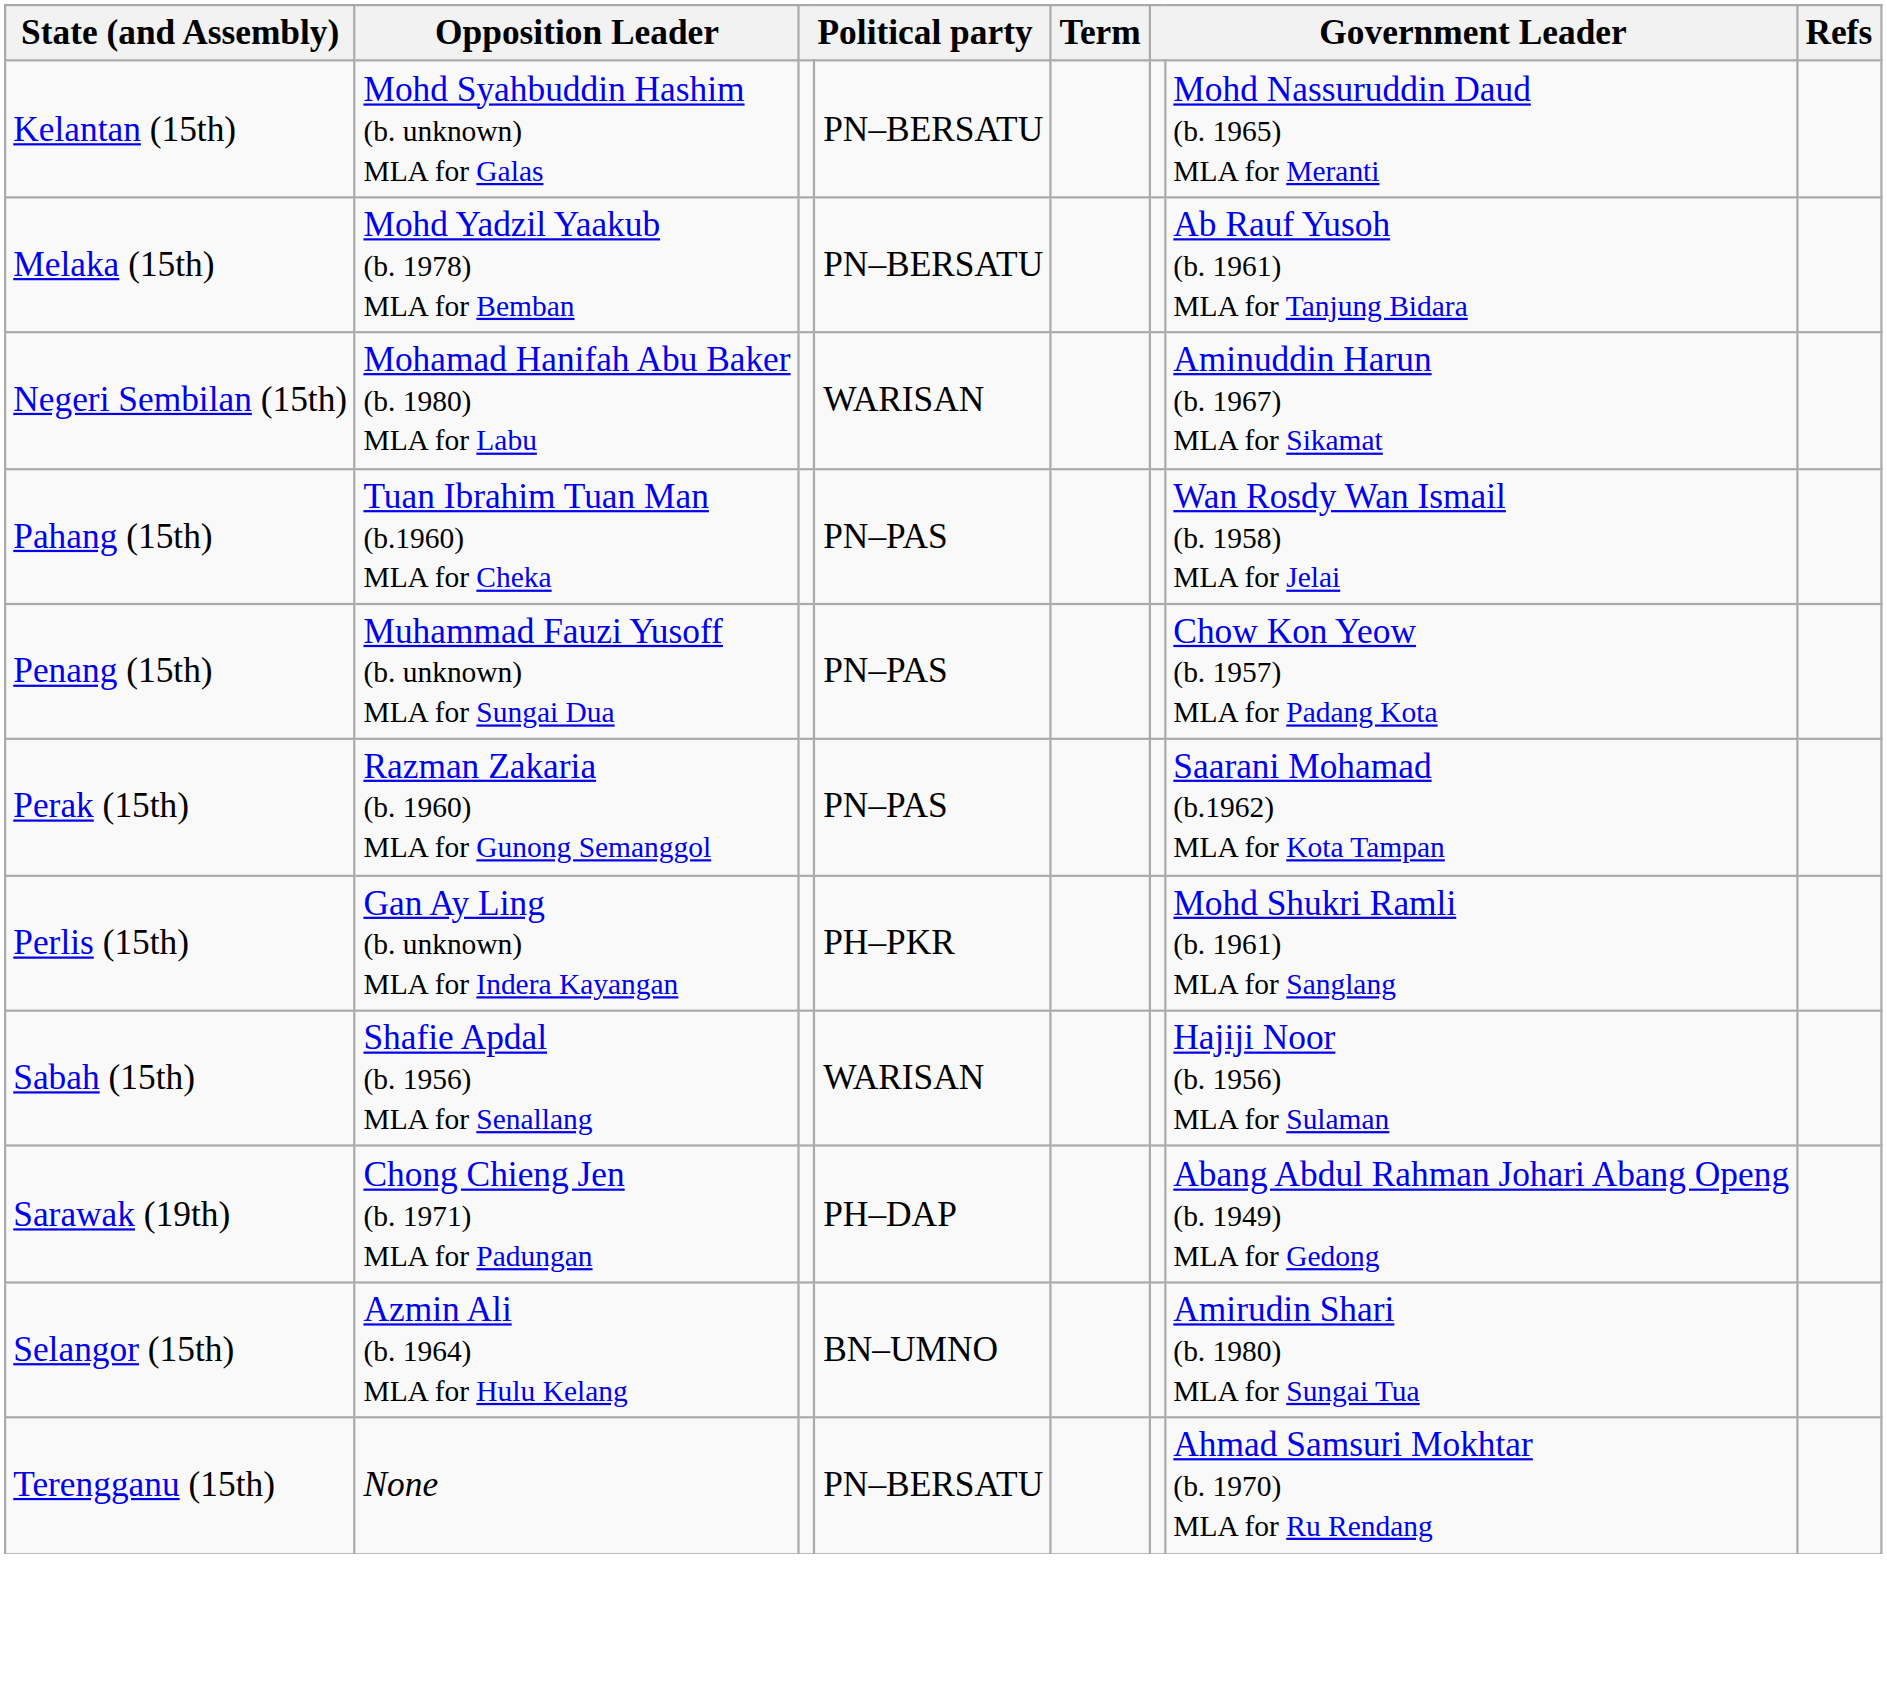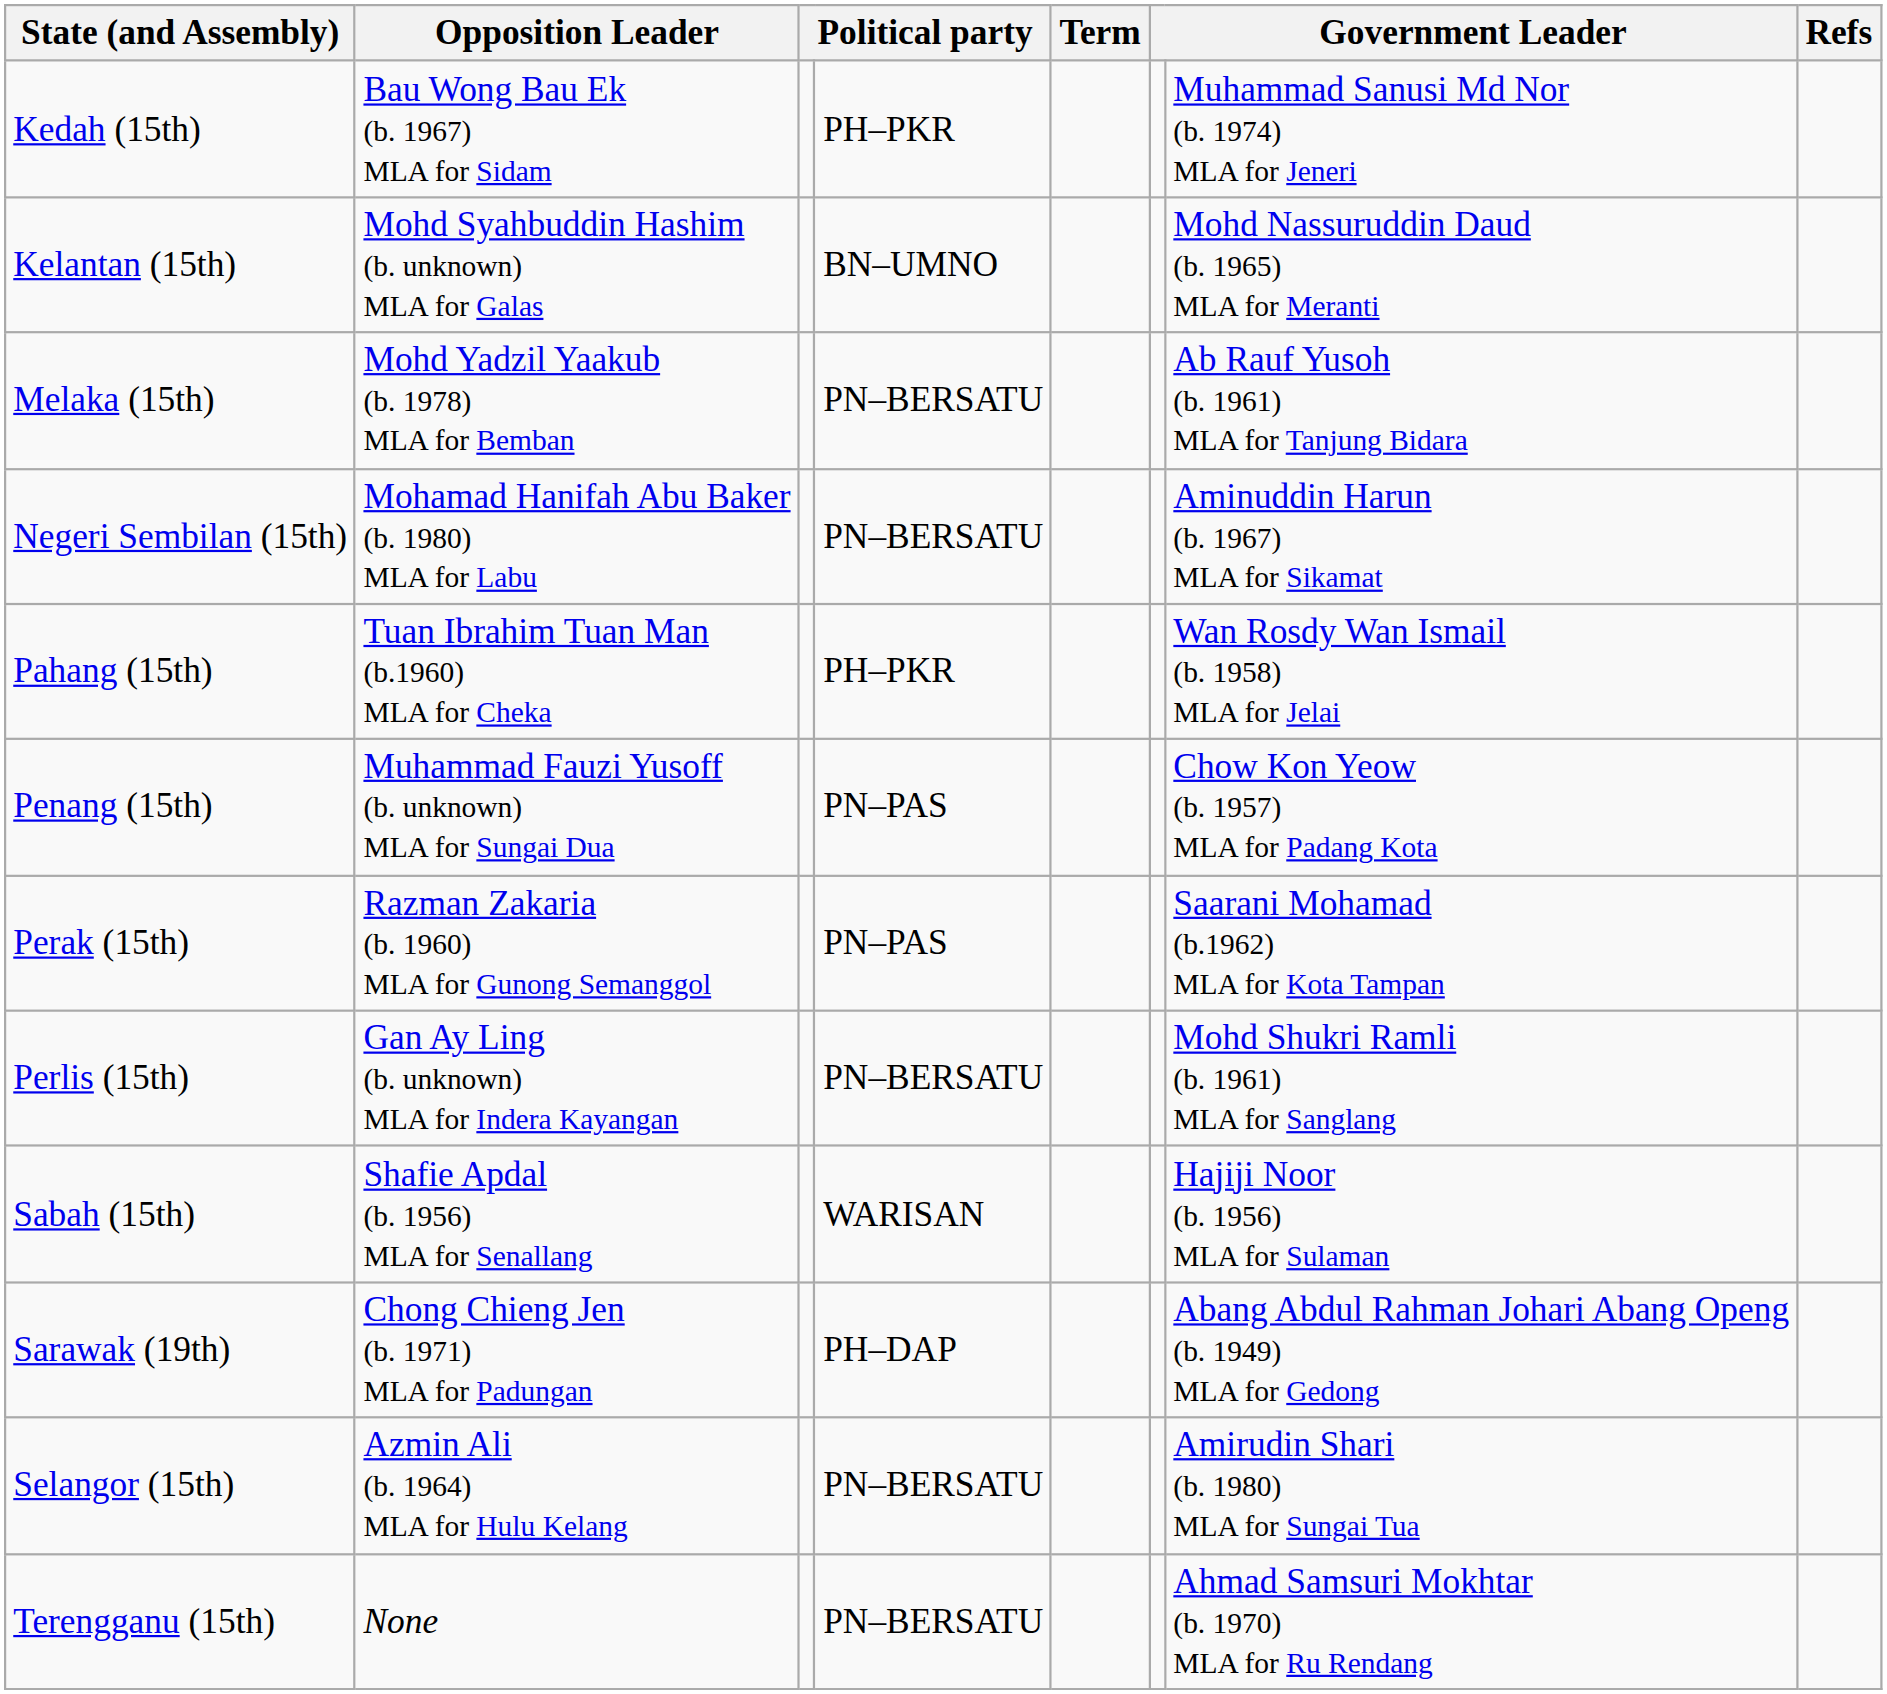+ row: (107, 128)
(933, 128) PN–BERSATU -> (911, 264) BN–UMNO
(904, 399) WARISAN -> (933, 535) PN–BERSATU
(885, 535) PN–PAS -> (889, 670) PH–PKR
(889, 942) PH–PKR -> (933, 1077) PN–BERSATU
(911, 1349) BN–UMNO -> (933, 1484) PN–BERSATU
